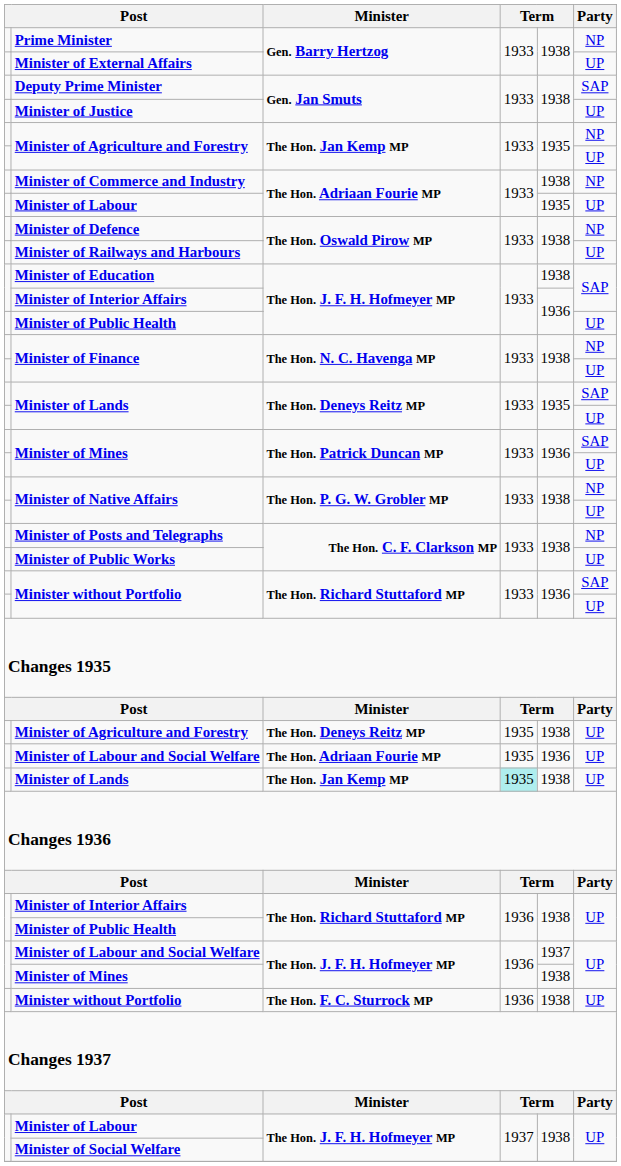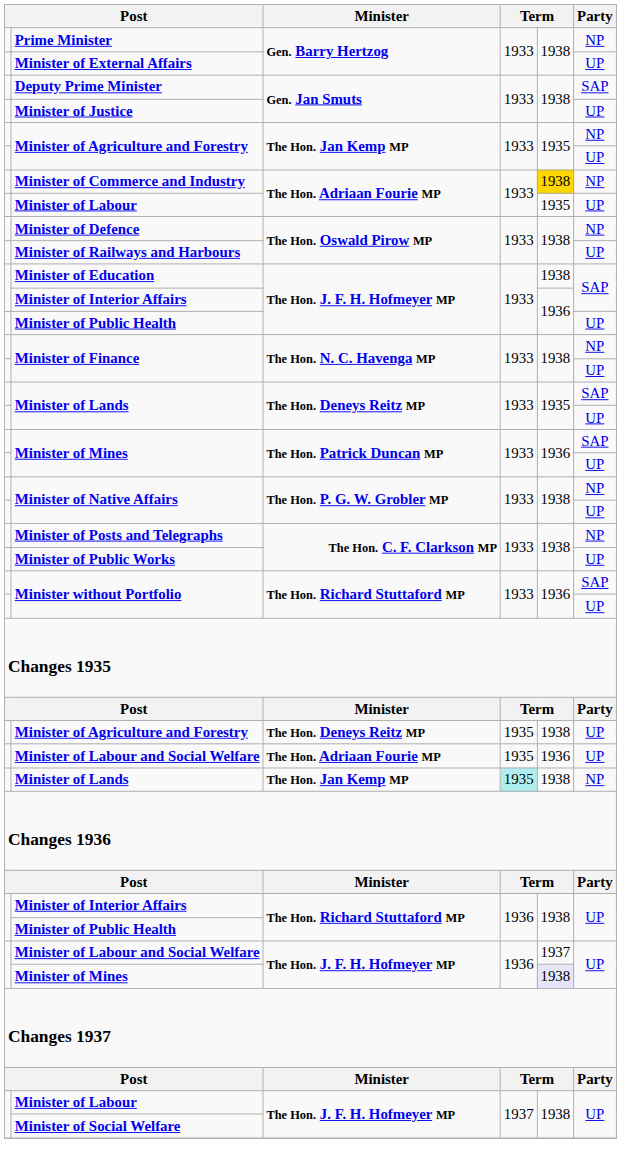(555, 181) no background -> (555, 181) gold background
(595, 779) UP -> (595, 779) NP
(555, 976) no background -> (555, 976) lavender background
- row: (98, 1000)
